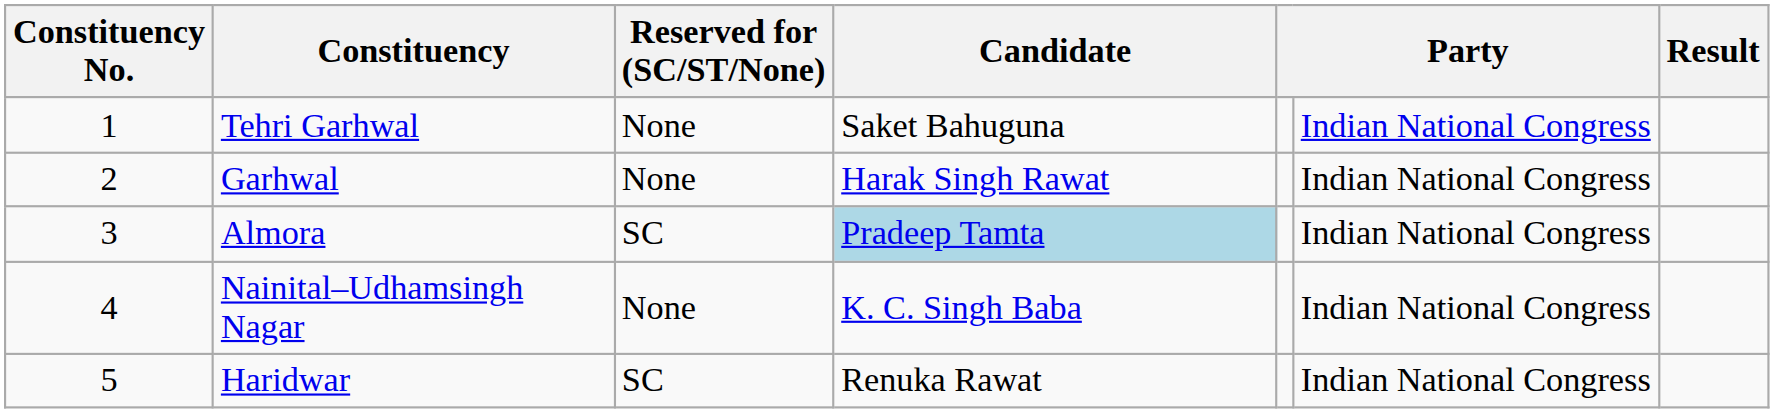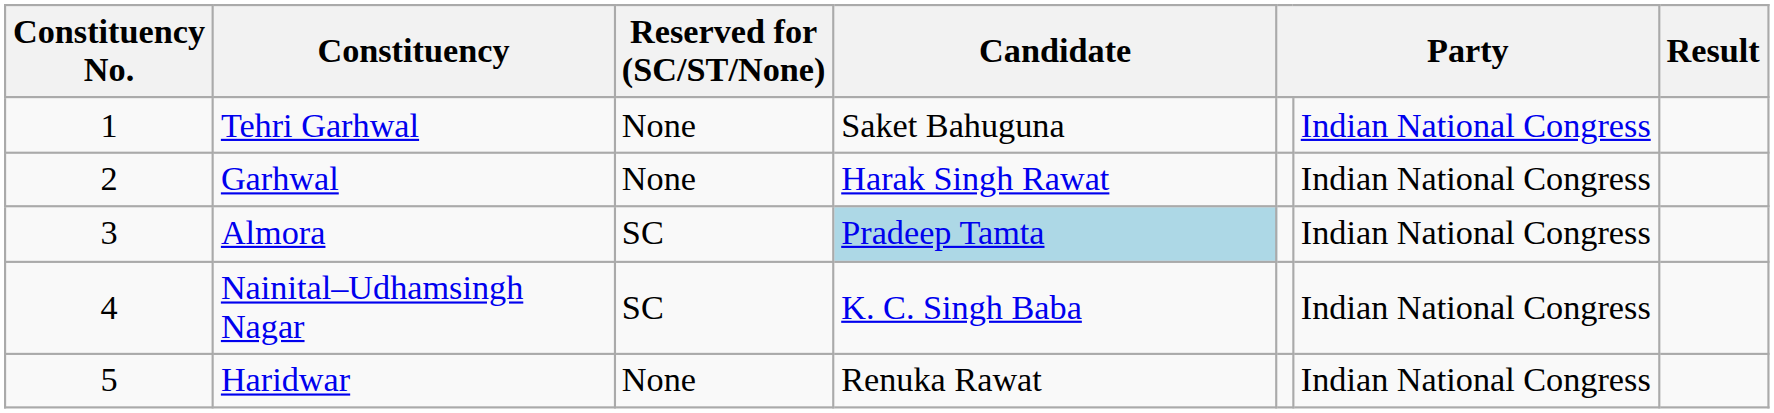(659, 306) None -> (643, 306) SC
(643, 380) SC -> (659, 380) None
